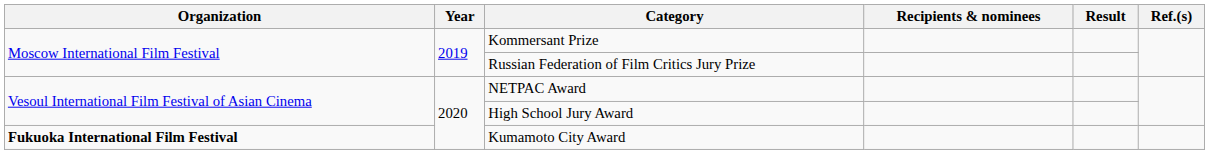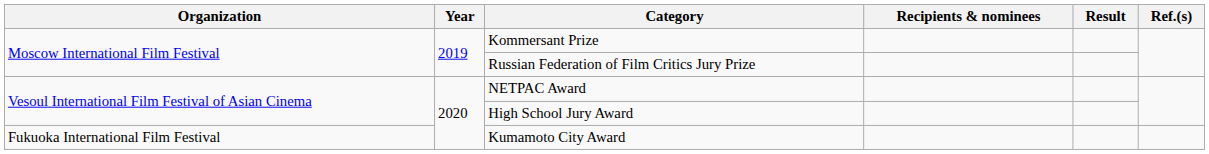(123, 137) bold -> (114, 137) normal
